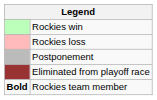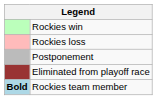(17, 87) no background -> (17, 87) lightblue background
